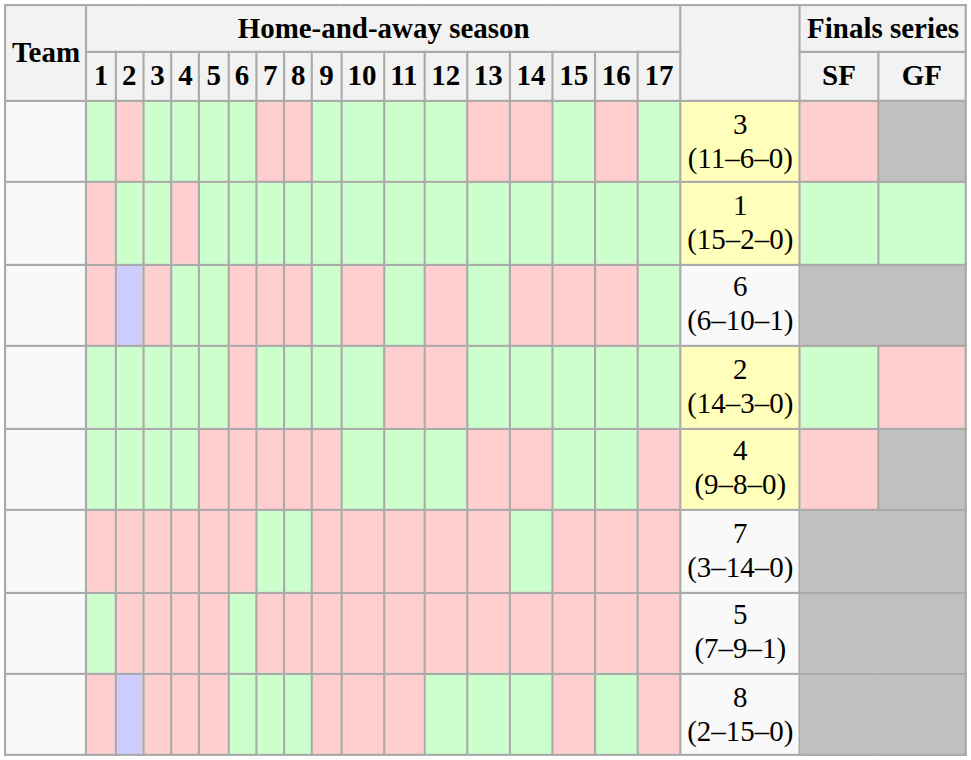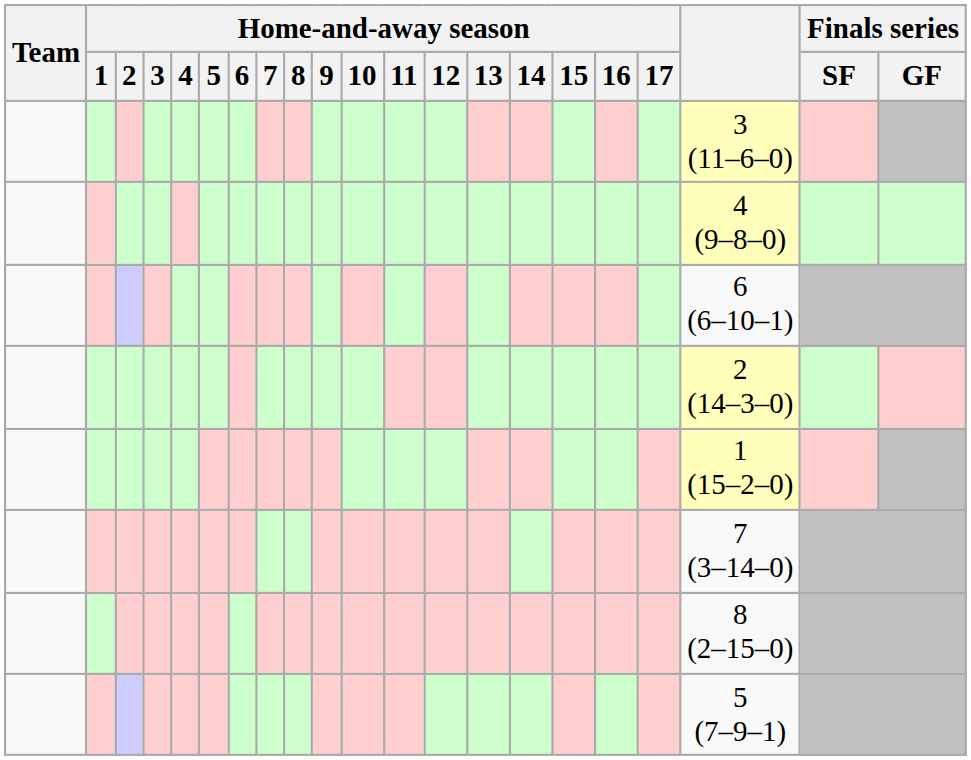(740, 222) 1 (15–2–0) -> (740, 222) 4 (9–8–0)
(740, 468) 4 (9–8–0) -> (740, 468) 1 (15–2–0)
(740, 631) 5 (7–9–1) -> (740, 631) 8 (2–15–0)
(740, 713) 8 (2–15–0) -> (740, 713) 5 (7–9–1)
